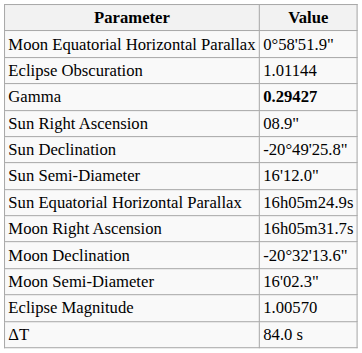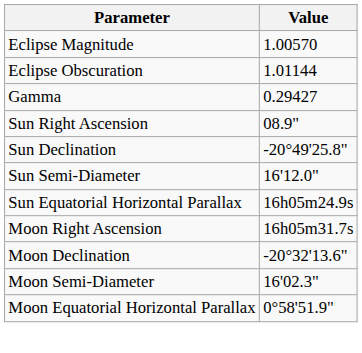rows swapped: (71, 307) <-> (132, 44)
(290, 96) bold -> (290, 96) normal
- row: (19, 334)
